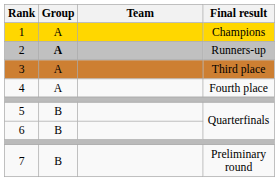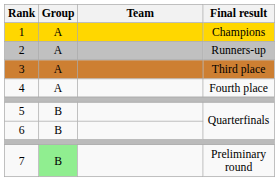(58, 50) bold -> (58, 50) normal
(58, 160) no background -> (58, 160) lightgreen background
